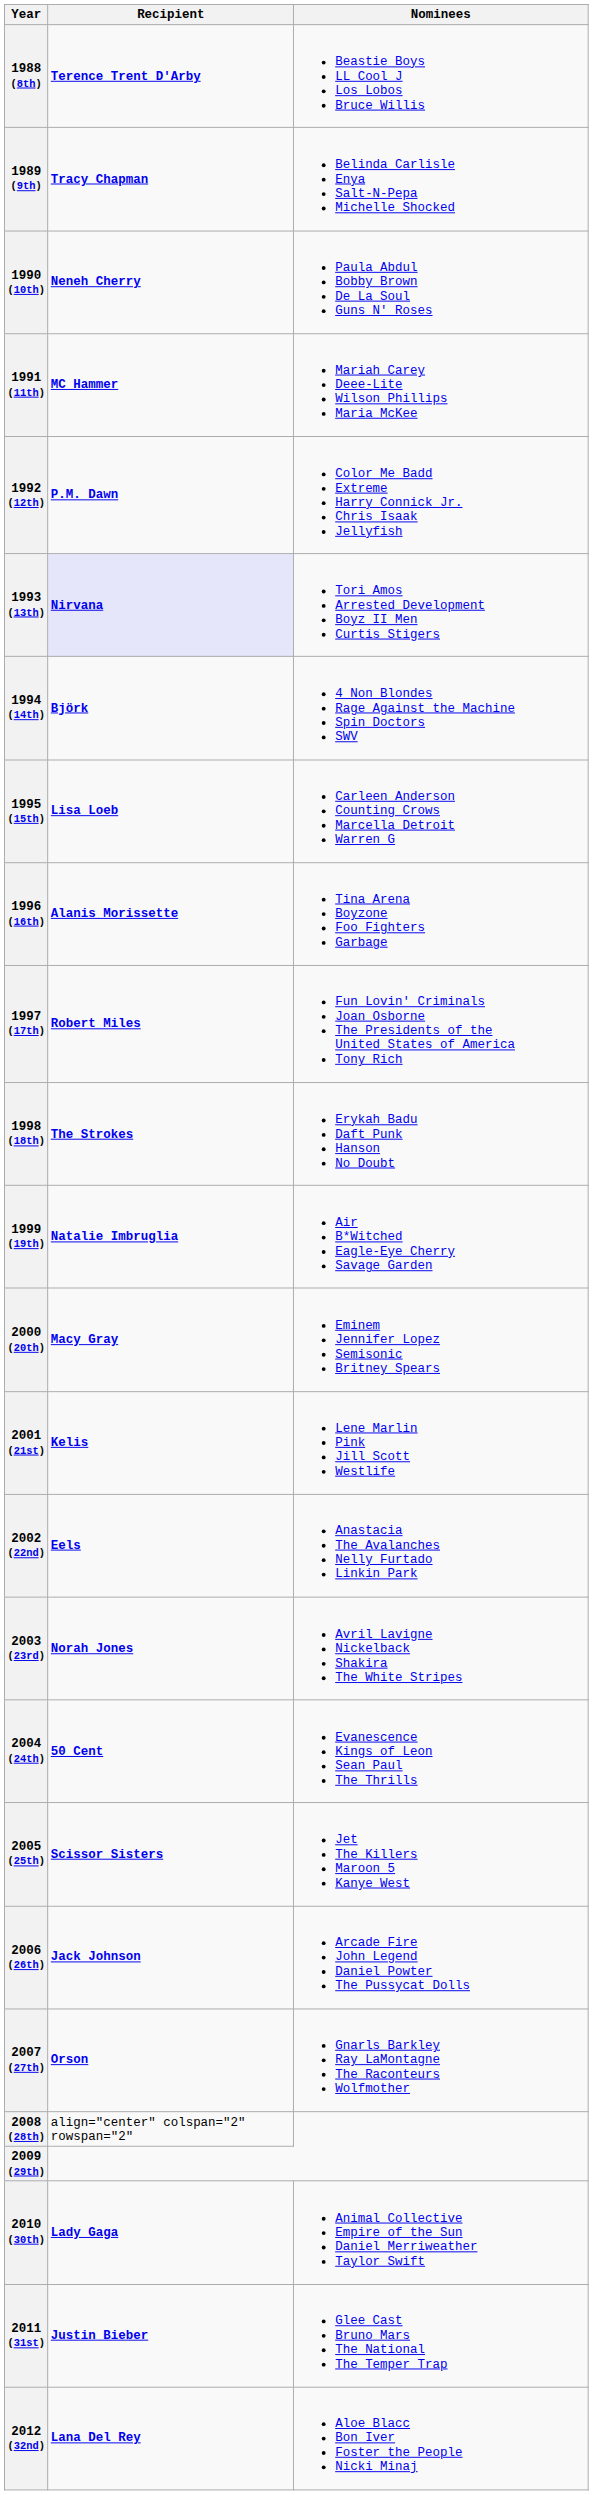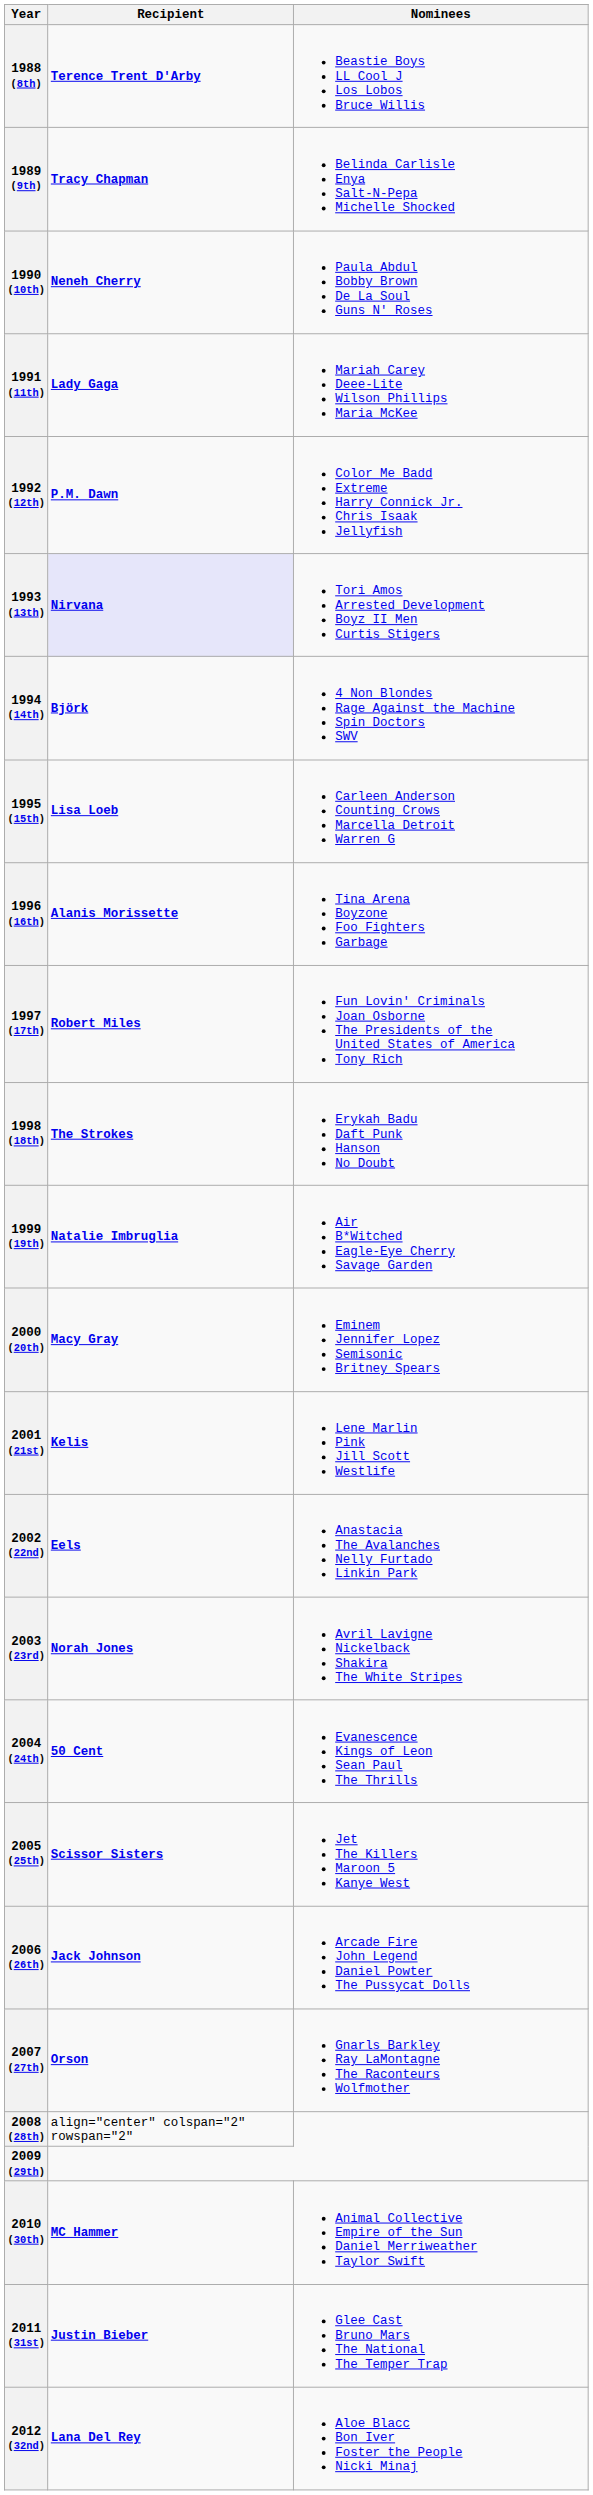(85, 385) MC Hammer -> (85, 385) Lady Gaga
(85, 2233) Lady Gaga -> (85, 2233) MC Hammer
